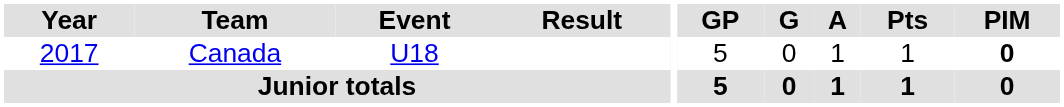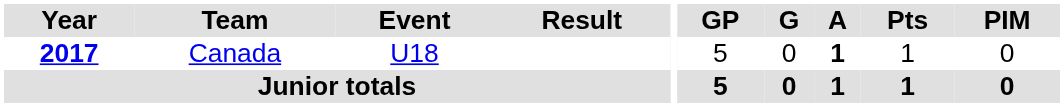(69, 53) normal -> (69, 53) bold
(838, 53) normal -> (838, 53) bold
(1007, 53) bold -> (1007, 53) normal
